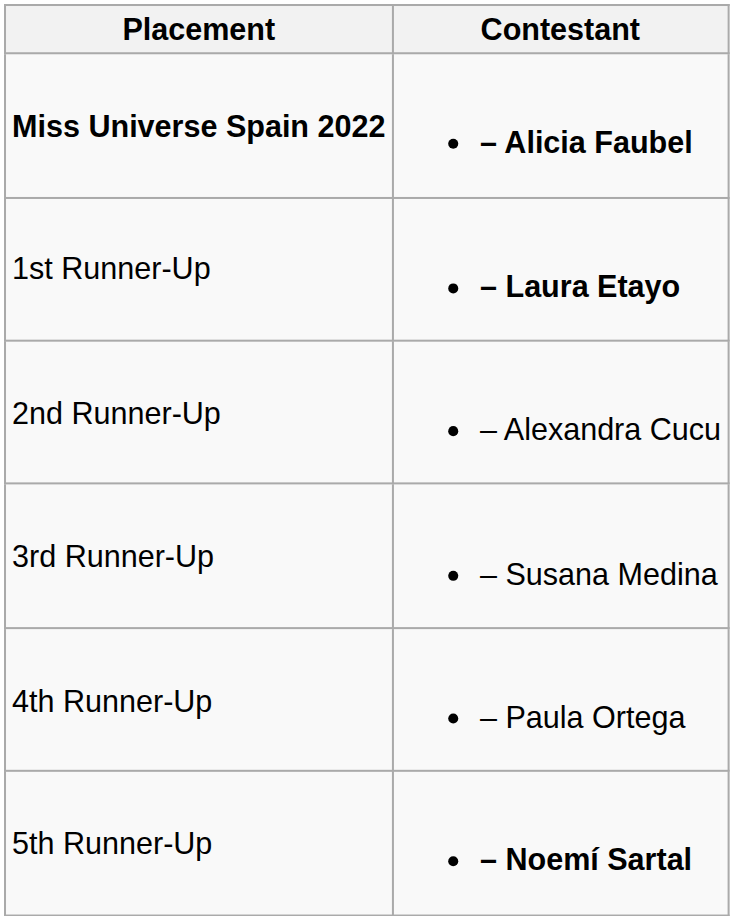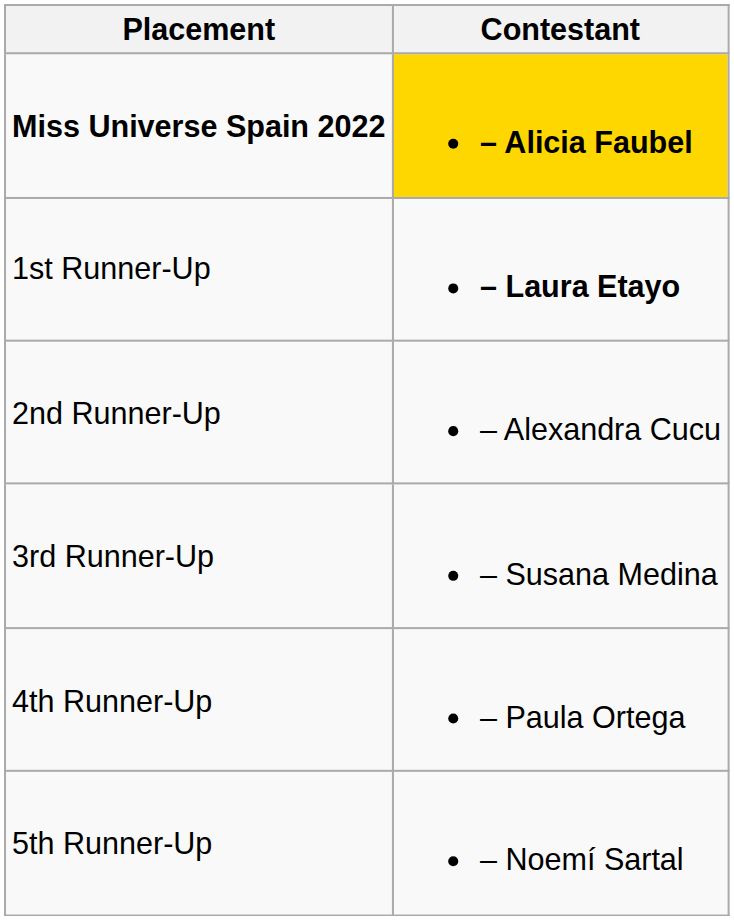(560, 142) no background -> (560, 142) gold background
(560, 860) bold -> (560, 860) normal
